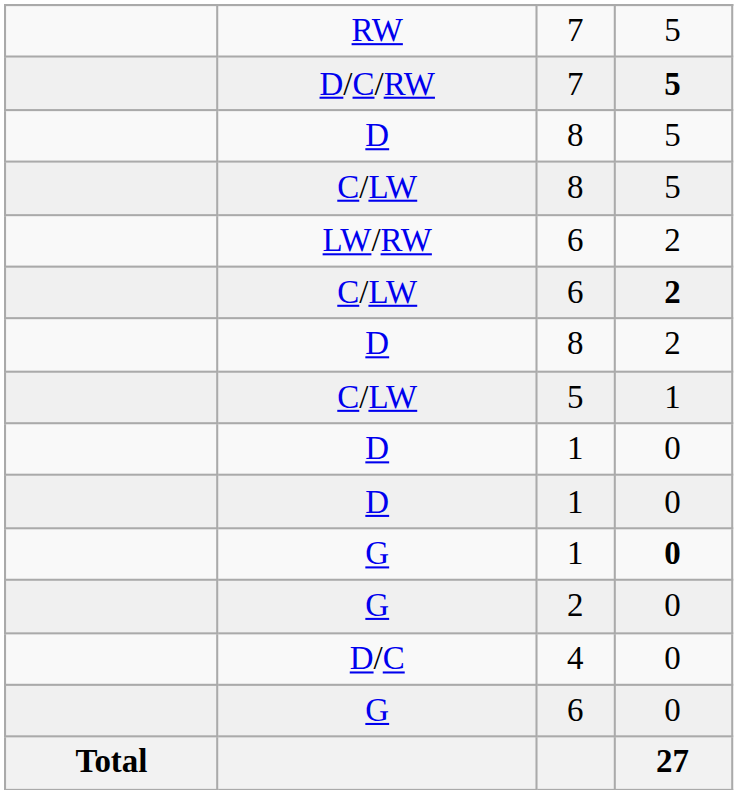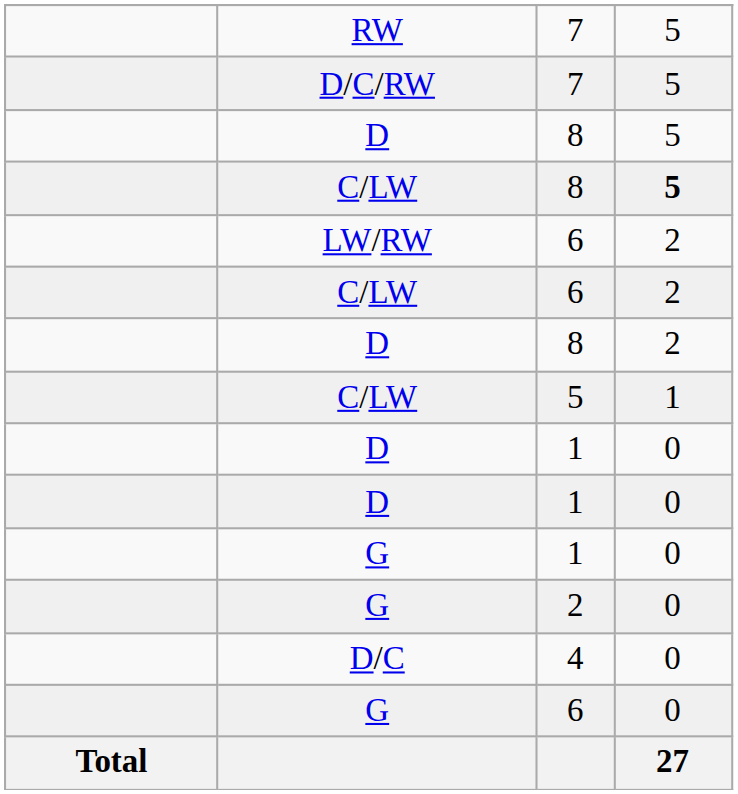(673, 82) bold -> (673, 82) normal
(673, 187) normal -> (673, 187) bold
(673, 291) bold -> (673, 291) normal
(673, 553) bold -> (673, 553) normal
